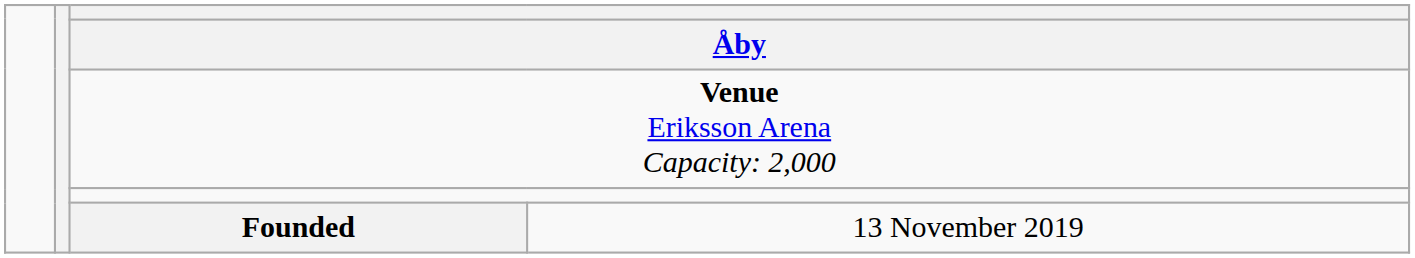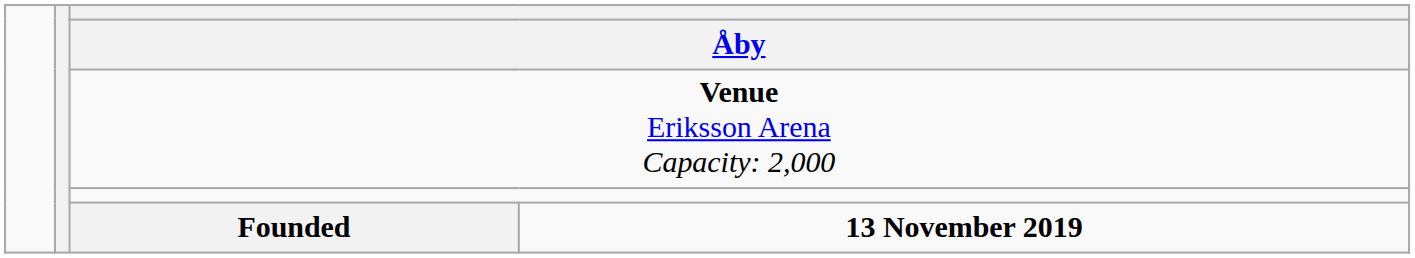(968, 227) normal -> (964, 227) bold
